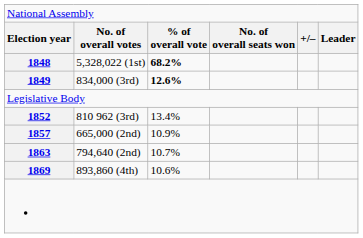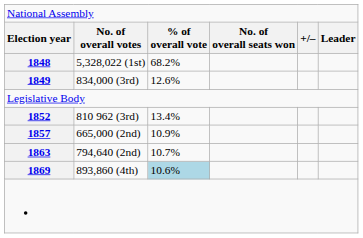(166, 62) bold -> (165, 62) normal
(166, 80) bold -> (165, 80) normal
(165, 170) no background -> (165, 170) lightblue background
